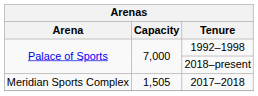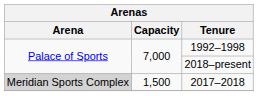(68, 82) no background -> (68, 82) lightgrey background
(157, 82) 1,505 -> (157, 82) 1,500
